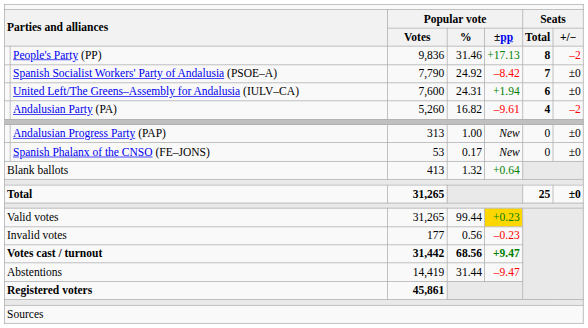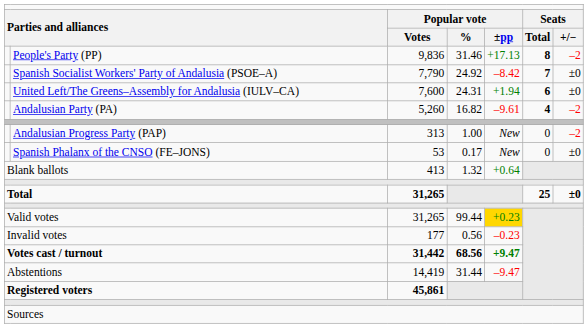(575, 133) ±0 -> (575, 133) –2
